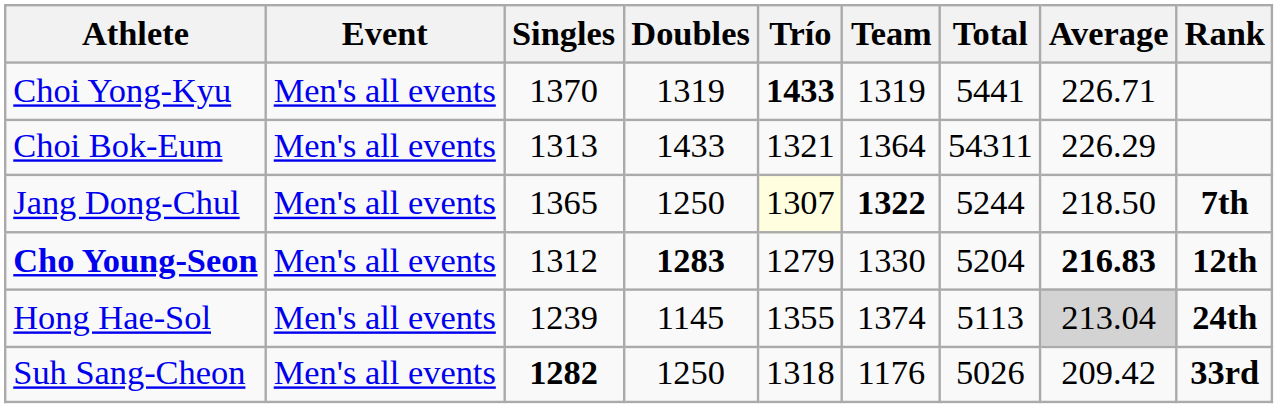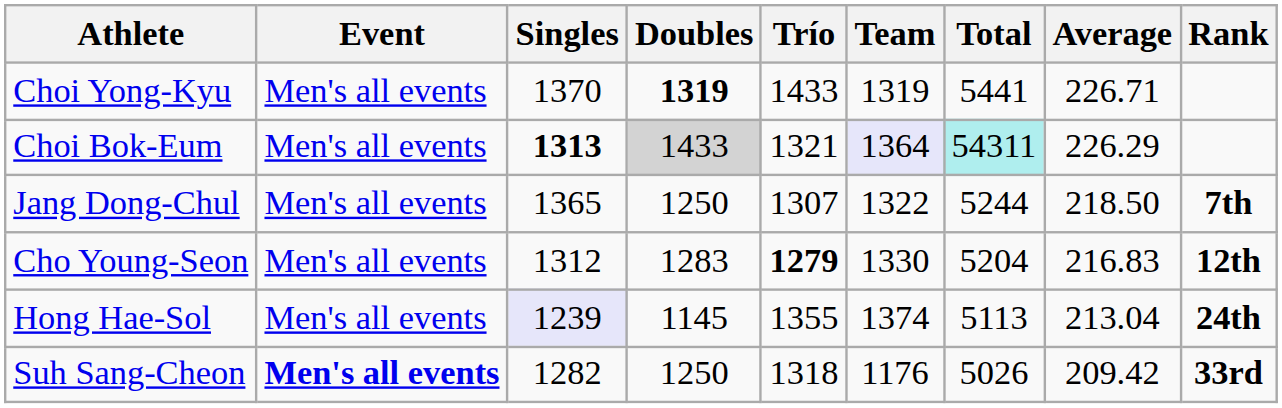(691, 90) normal -> (694, 90) bold
(800, 90) bold -> (804, 90) normal
(564, 146) normal -> (567, 146) bold
(691, 146) no background -> (694, 146) lightgrey background
(891, 146) no background -> (895, 146) lavender background
(990, 146) no background -> (994, 146) paleturquoise background
(800, 203) lightyellow background -> (804, 203) no background
(891, 203) bold -> (895, 203) normal
(135, 260) bold -> (131, 260) normal
(691, 260) bold -> (694, 260) normal
(800, 260) normal -> (804, 260) bold
(1109, 260) bold -> (1112, 260) normal
(564, 317) no background -> (567, 317) lavender background
(1109, 317) lightgrey background -> (1112, 317) no background
(385, 373) normal -> (382, 373) bold
(564, 373) bold -> (567, 373) normal
